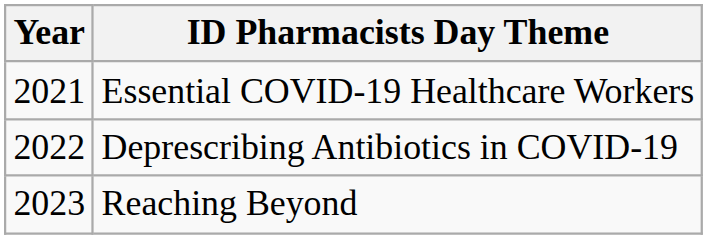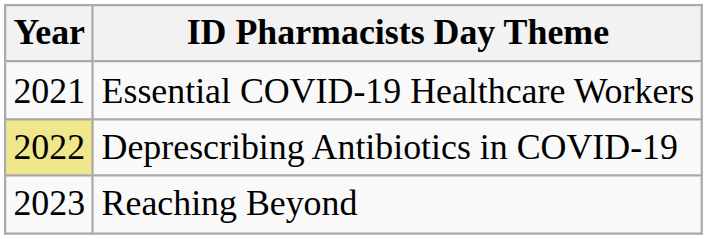(49, 146) no background -> (49, 146) khaki background
